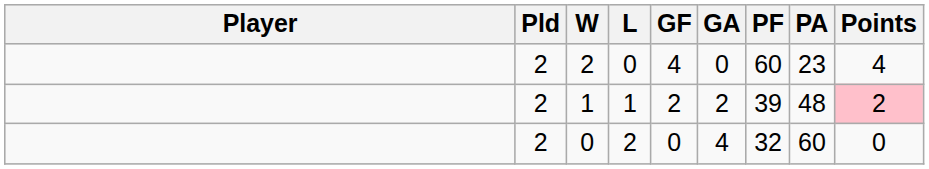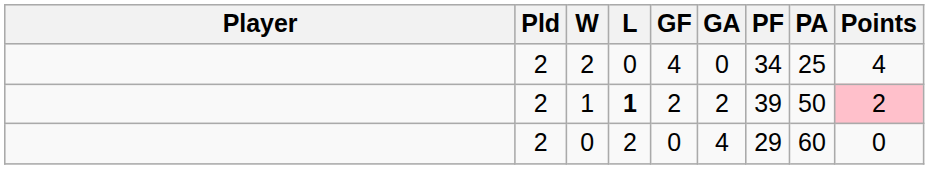(768, 63) 60 -> (768, 63) 34
(812, 63) 23 -> (812, 63) 25
(630, 103) normal -> (630, 103) bold
(812, 103) 48 -> (812, 103) 50
(768, 143) 32 -> (768, 143) 29
